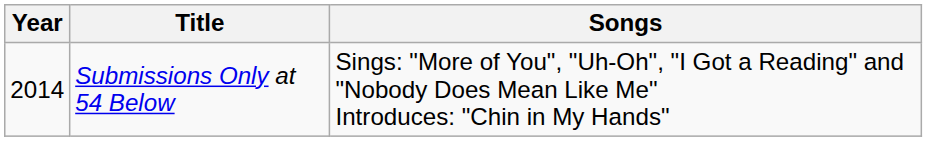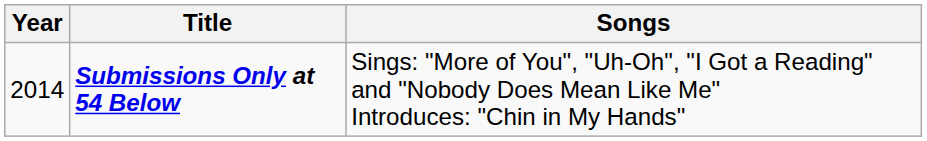(185, 89) normal -> (195, 89) bold
